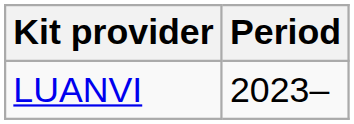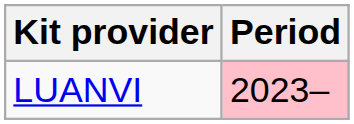(280, 89) no background -> (280, 89) pink background
